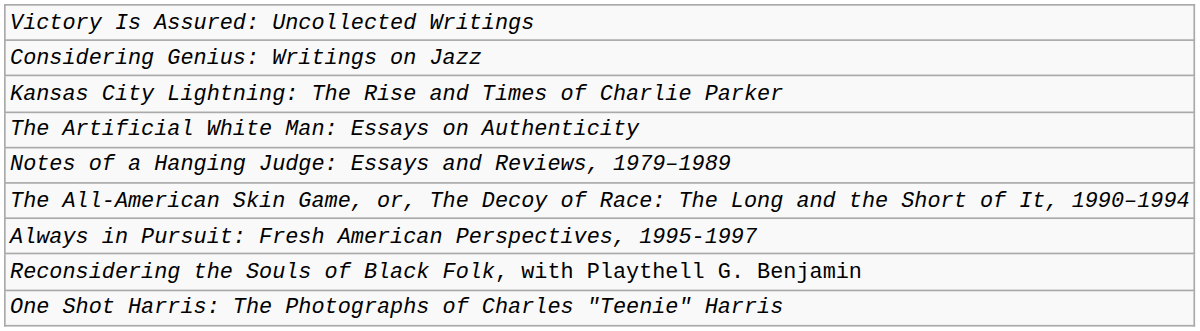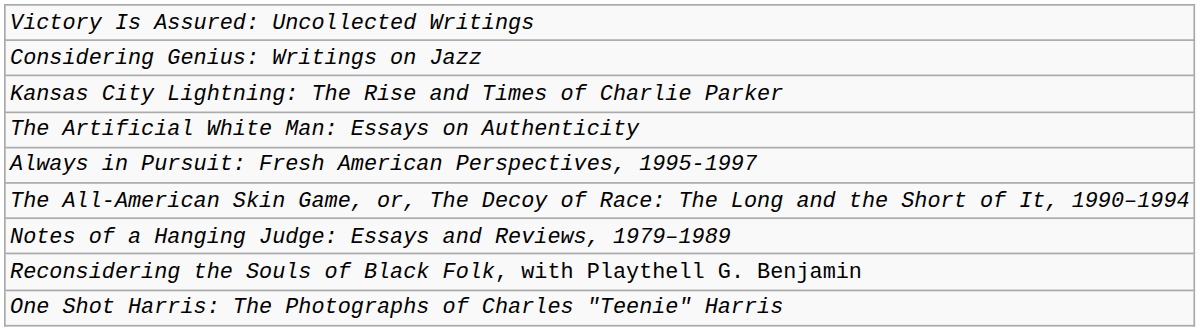(370, 165) Notes of a Hanging Judge: Essays and Reviews, 1979–1989 -> (384, 165) Always in Pursuit: Fresh American Perspectives, 1995-1997
(384, 236) Always in Pursuit: Fresh American Perspectives, 1995-1997 -> (370, 236) Notes of a Hanging Judge: Essays and Reviews, 1979–1989
